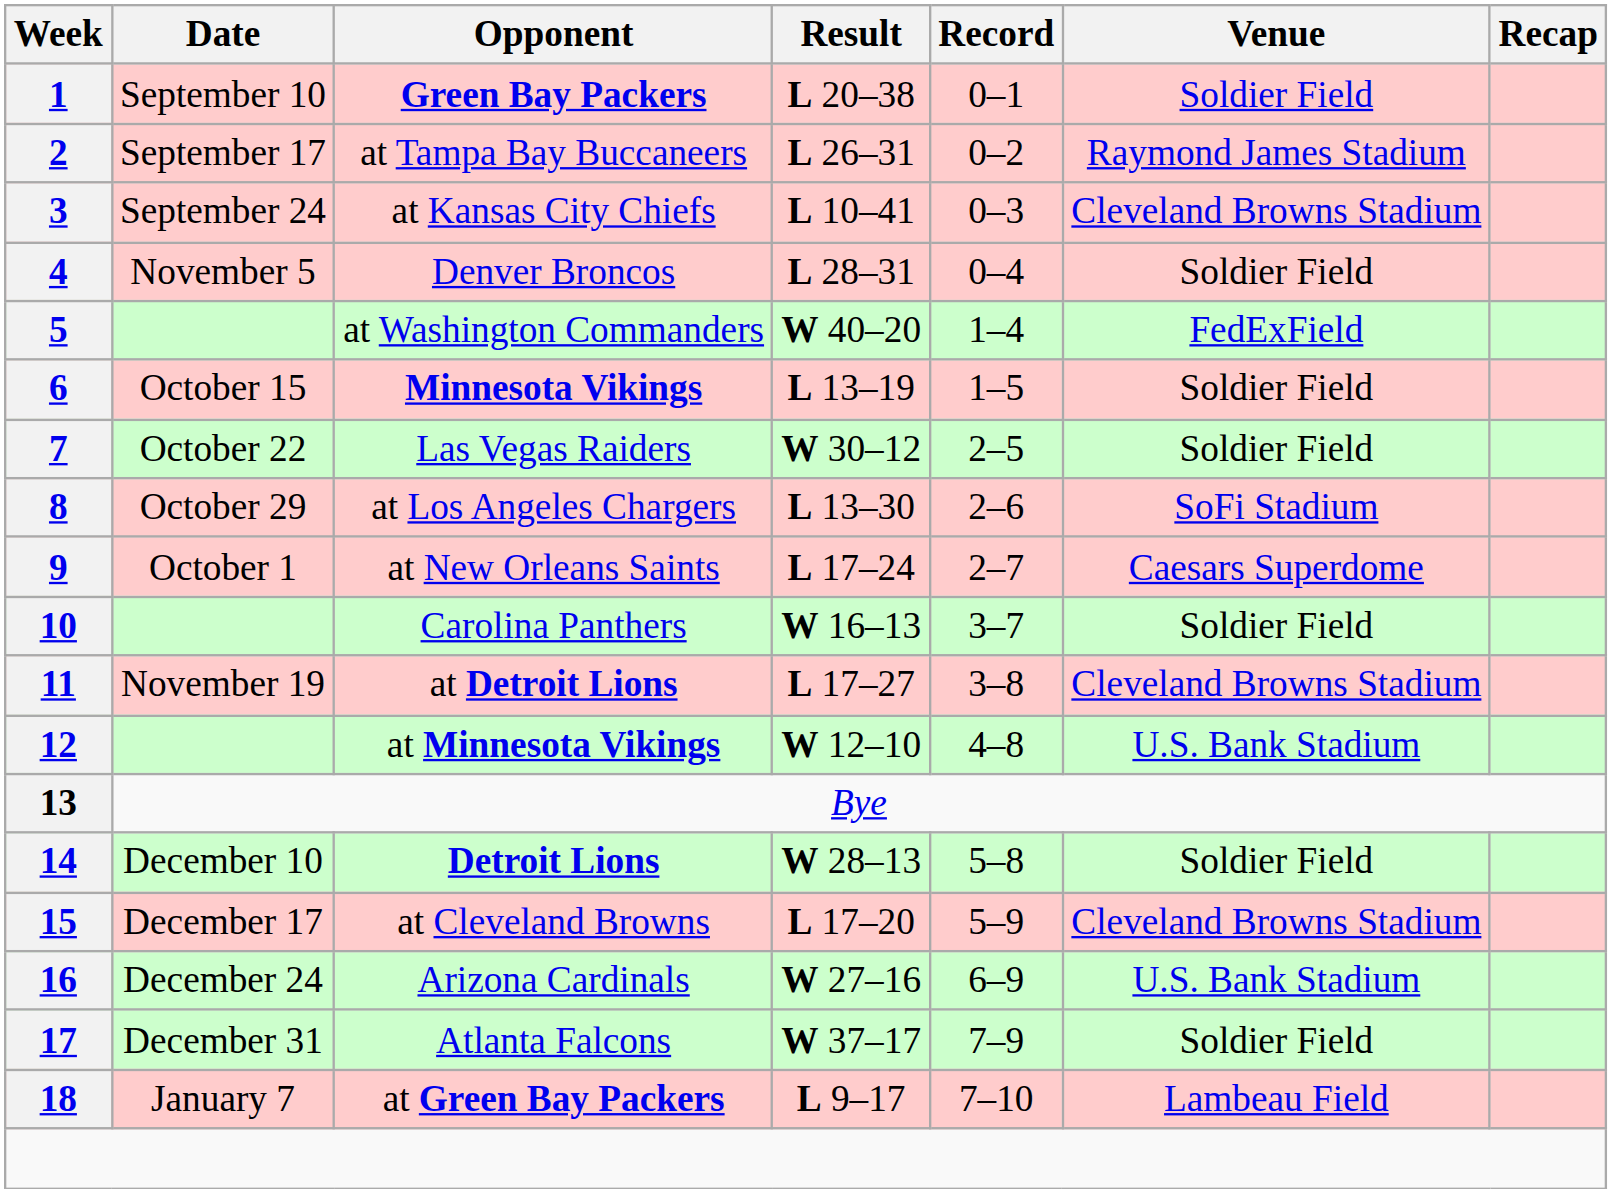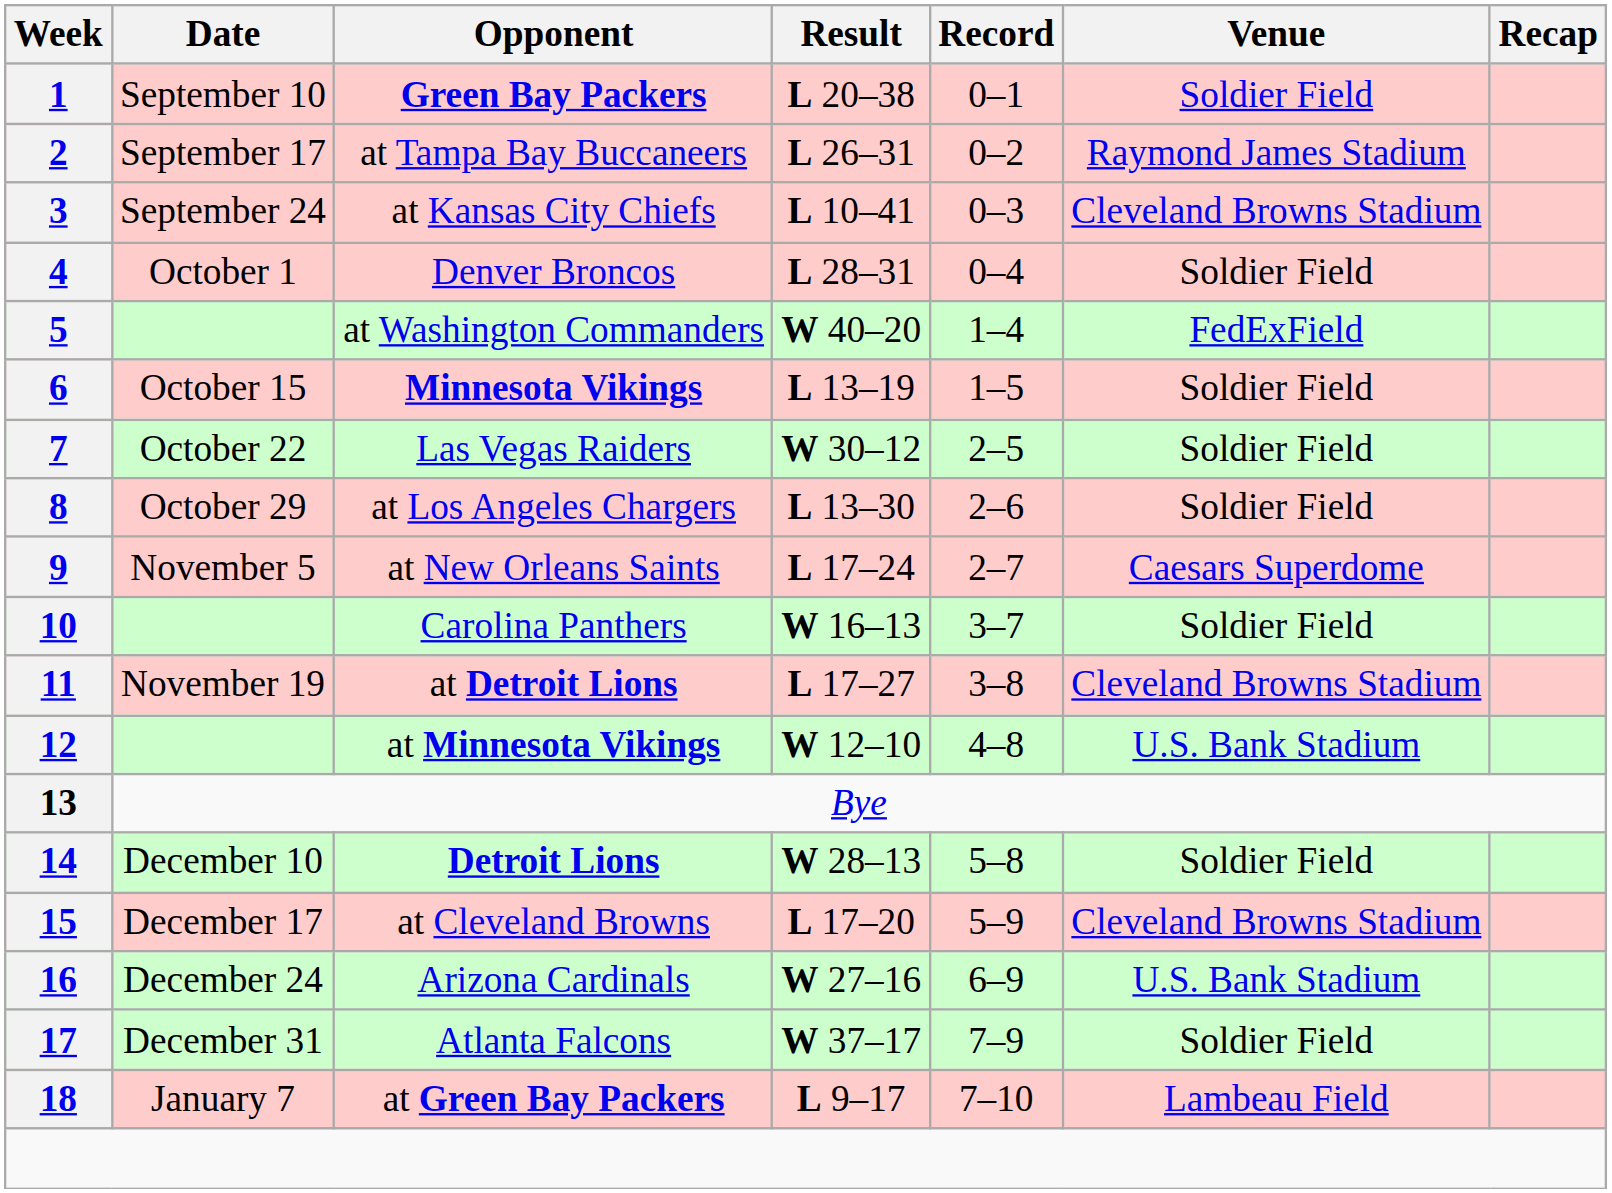(223, 270) November 5 -> (223, 270) October 1
(1276, 507) SoFi Stadium -> (1276, 507) Soldier Field
(223, 566) October 1 -> (223, 566) November 5
